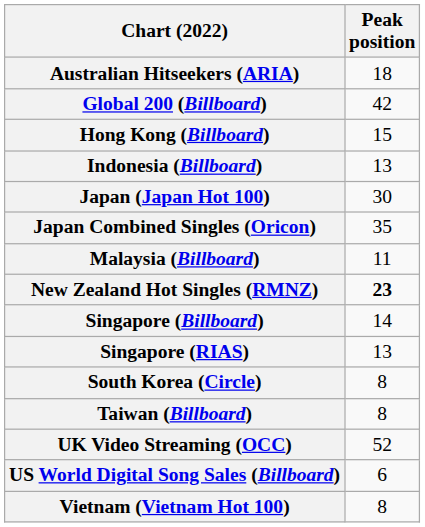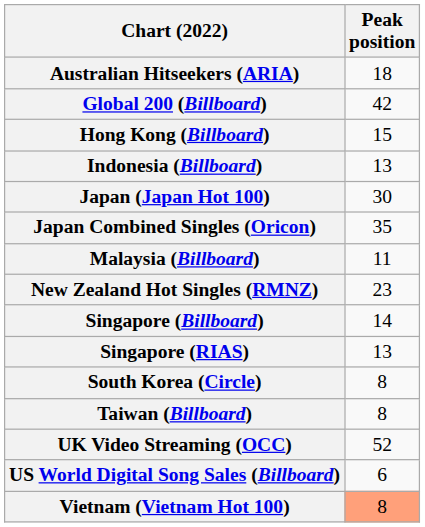(382, 289) bold -> (382, 289) normal
(382, 506) no background -> (382, 506) lightsalmon background
